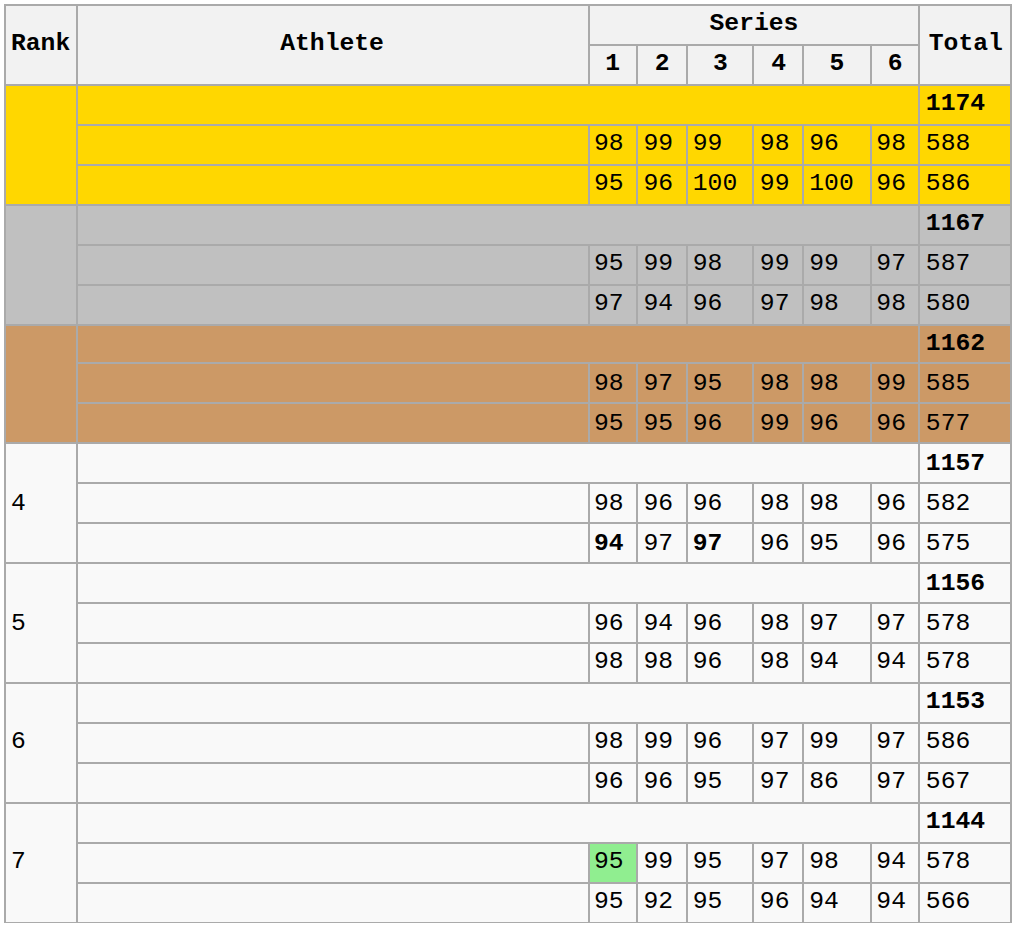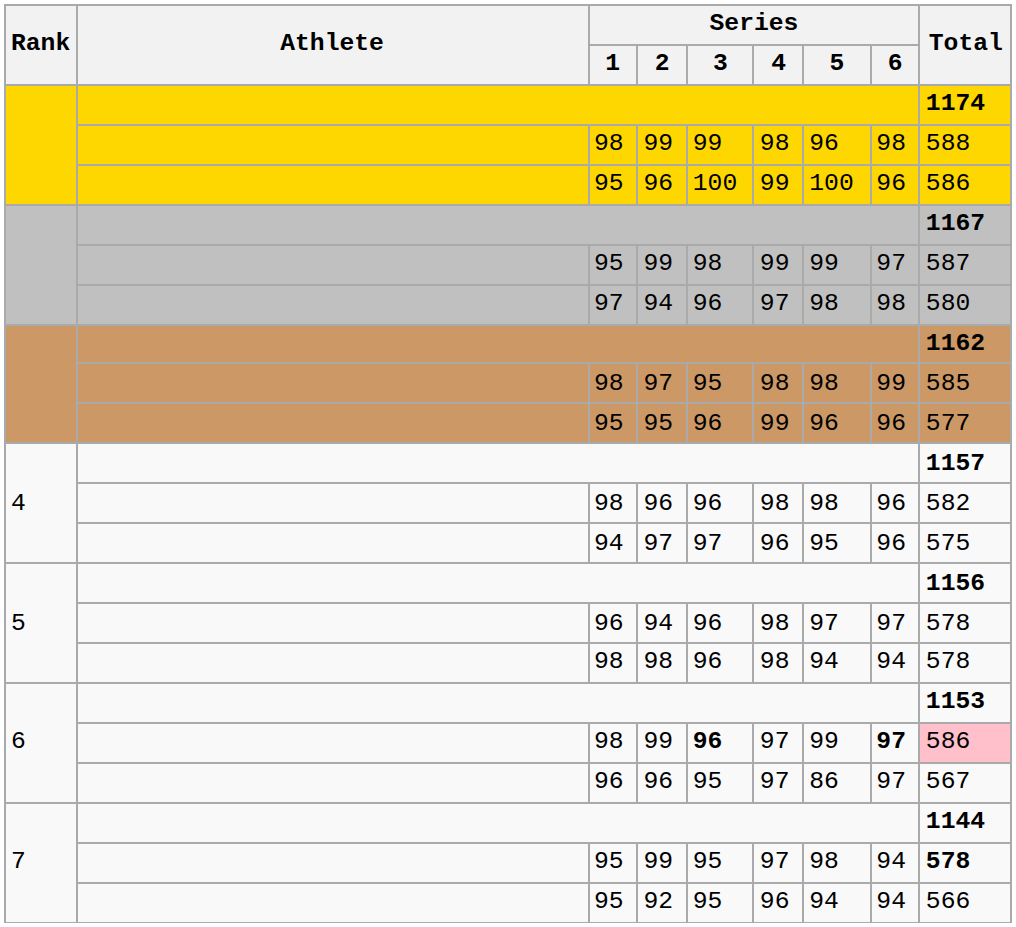(609, 544) bold -> (609, 544) normal
(708, 544) bold -> (708, 544) normal
(708, 743) normal -> (708, 743) bold
(891, 743) normal -> (891, 743) bold
(948, 743) no background -> (948, 743) pink background
(609, 863) lightgreen background -> (609, 863) no background
(948, 863) normal -> (948, 863) bold
